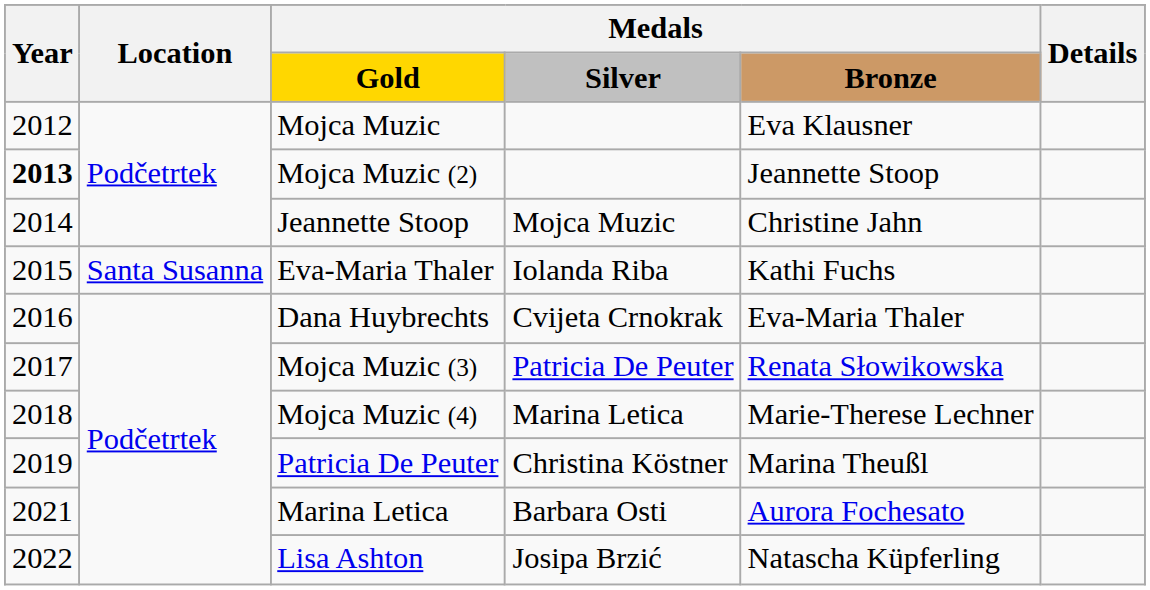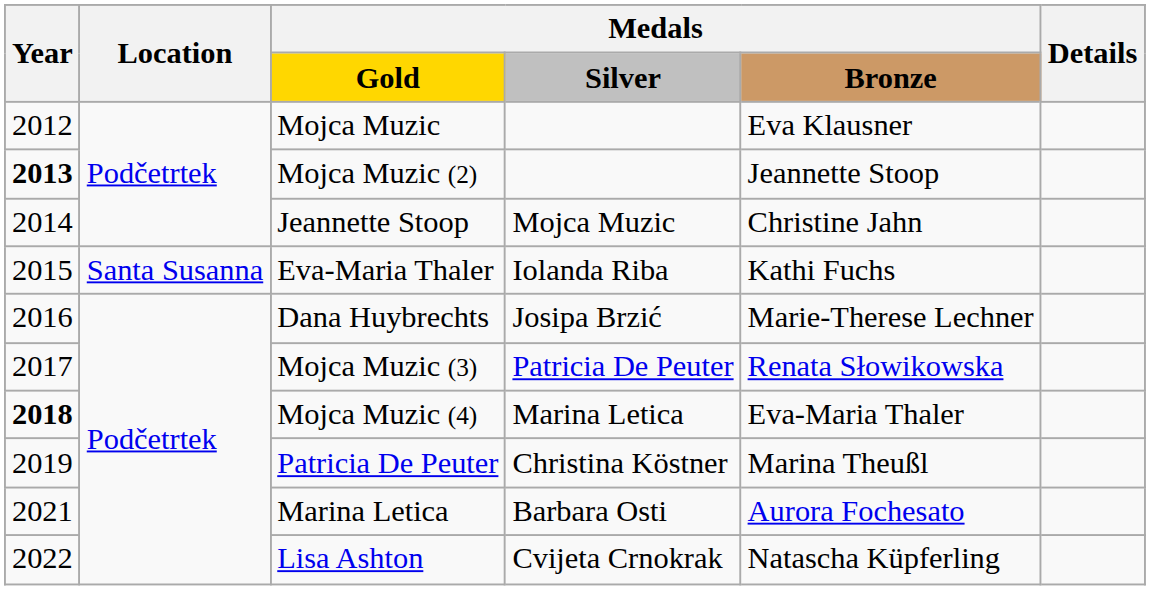(618, 317) Cvijeta Crnokrak -> (587, 317) Josipa Brzić
(856, 317) Eva-Maria Thaler -> (891, 317) Marie-Therese Lechner
(42, 414) normal -> (42, 414) bold
(891, 414) Marie-Therese Lechner -> (856, 414) Eva-Maria Thaler
(587, 558) Josipa Brzić -> (618, 558) Cvijeta Crnokrak
